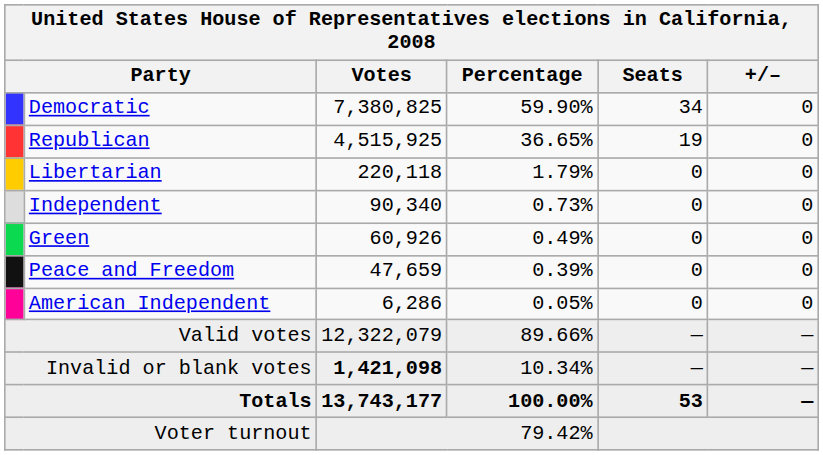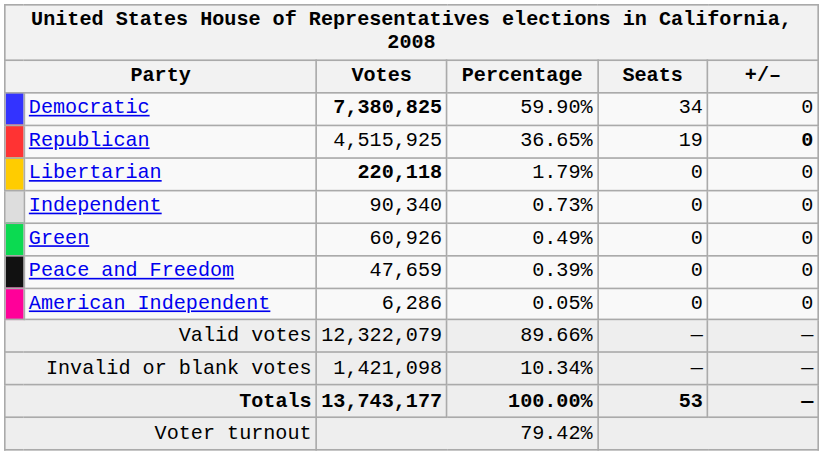(388, 109) normal -> (388, 109) bold
(807, 142) normal -> (807, 142) bold
(400, 174) normal -> (400, 174) bold
(388, 369) bold -> (388, 369) normal
